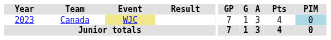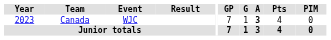(130, 20) khaki background -> (130, 20) no background
(258, 20) normal -> (258, 20) bold
(311, 20) lightblue background -> (311, 20) no background
